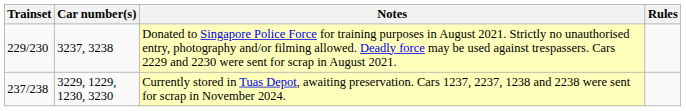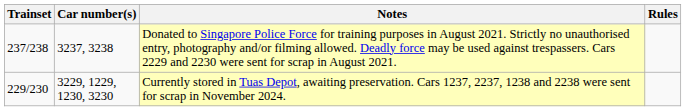(28, 48) 229/230 -> (28, 48) 237/238
(28, 89) 237/238 -> (28, 89) 229/230
